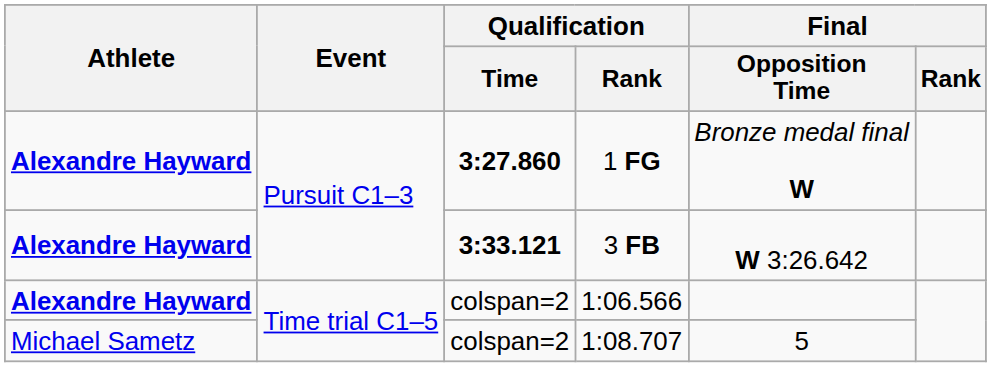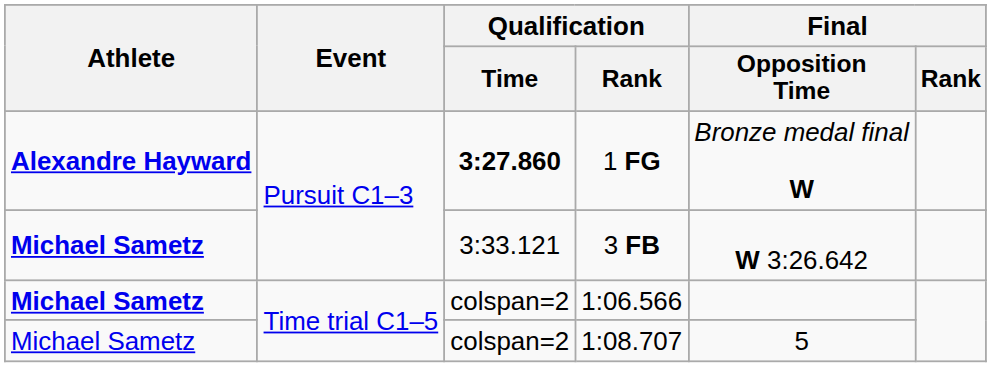(131, 245) Alexandre Hayward -> (107, 245) Michael Sametz
(510, 245) bold -> (510, 245) normal
(131, 301) Alexandre Hayward -> (107, 301) Michael Sametz
